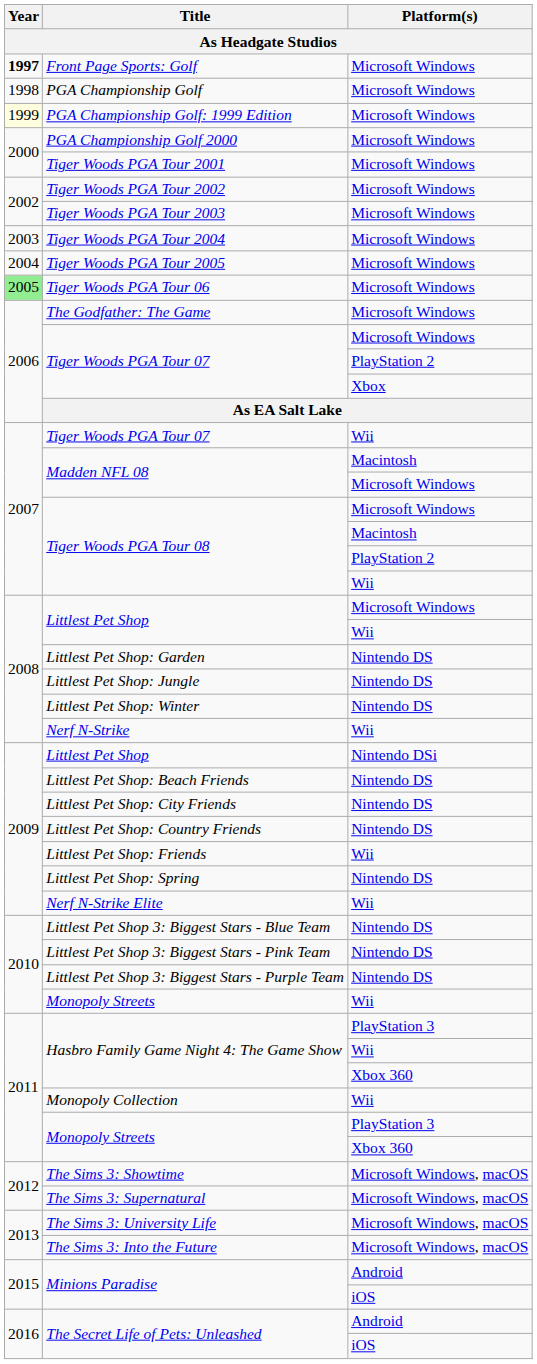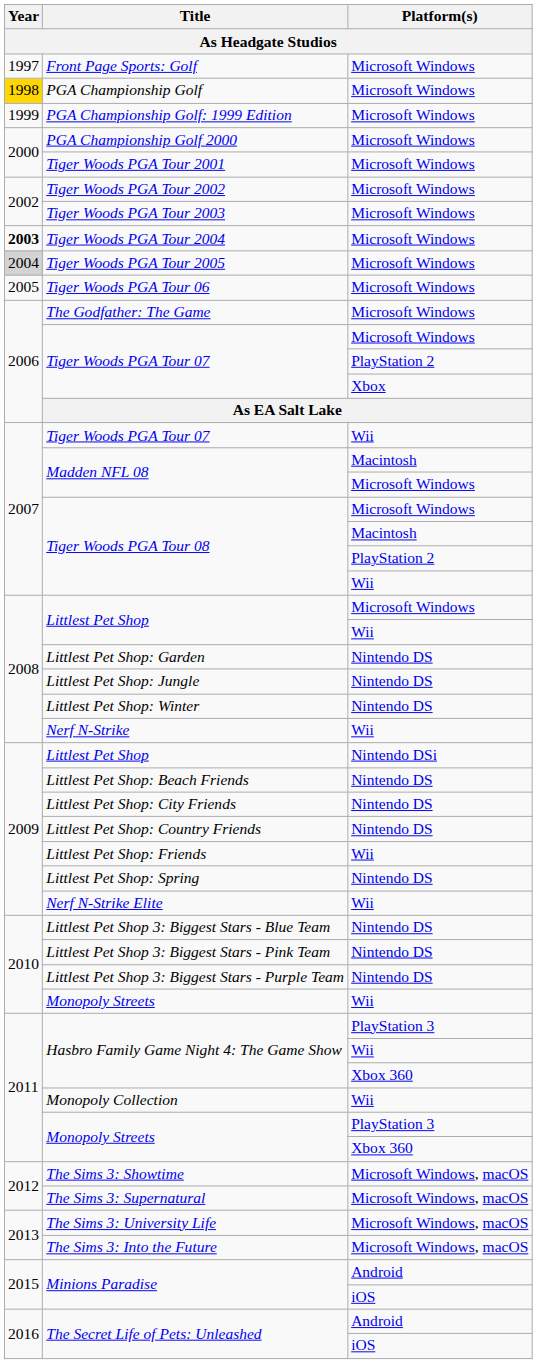(24, 66) bold -> (24, 66) normal
(24, 90) no background -> (24, 90) gold background
(24, 115) lightyellow background -> (24, 115) no background
(24, 238) normal -> (24, 238) bold
(24, 262) no background -> (24, 262) lightgrey background
(24, 287) lightgreen background -> (24, 287) no background
